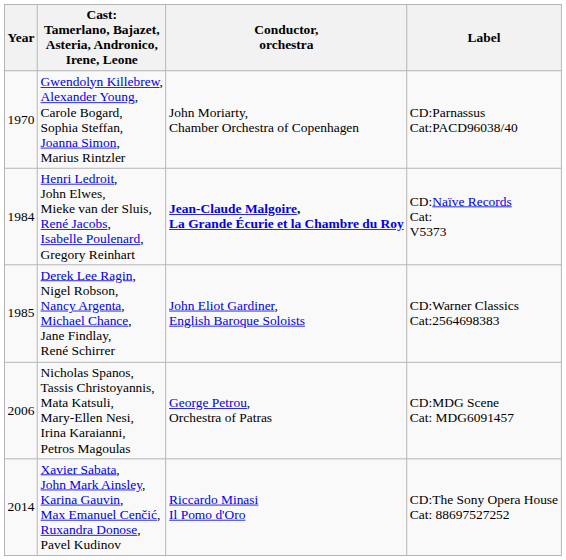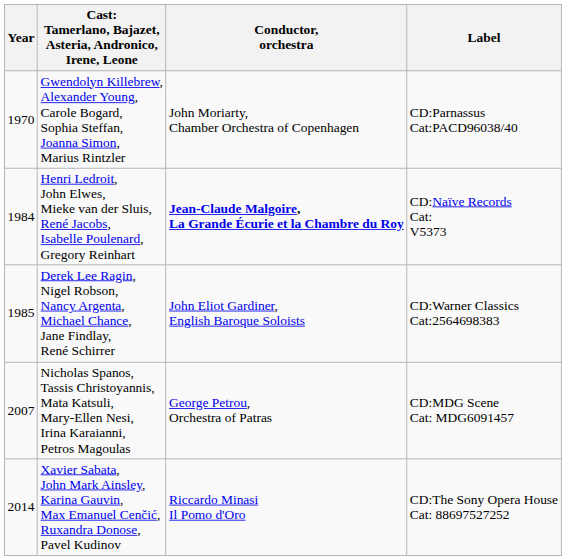(21, 410) 2006 -> (21, 410) 2007
